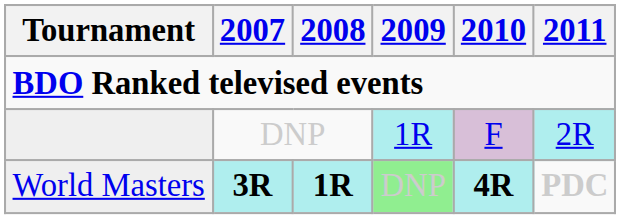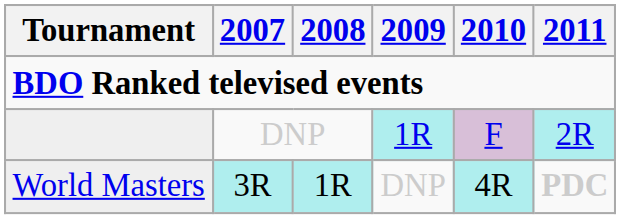(252, 185) bold -> (252, 185) normal
(333, 185) bold -> (333, 185) normal
(413, 185) lightgreen background -> (413, 185) no background
(494, 185) bold -> (493, 185) normal
